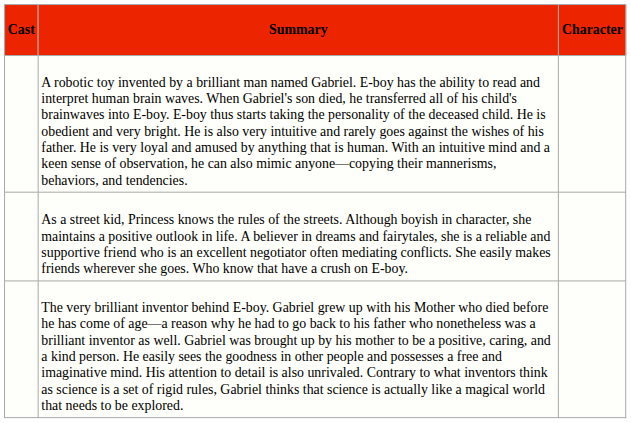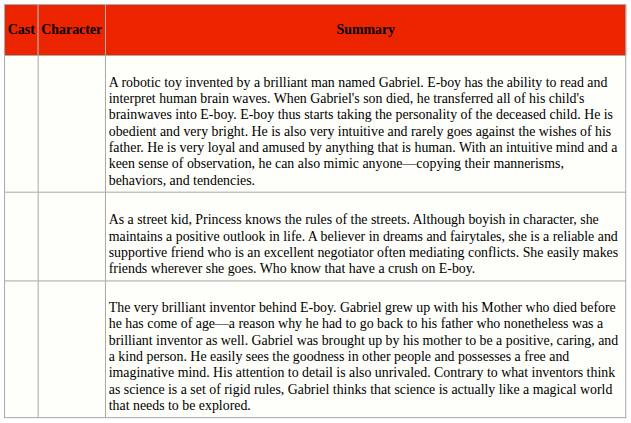columns swapped: (592, 29) <-> (298, 29)
